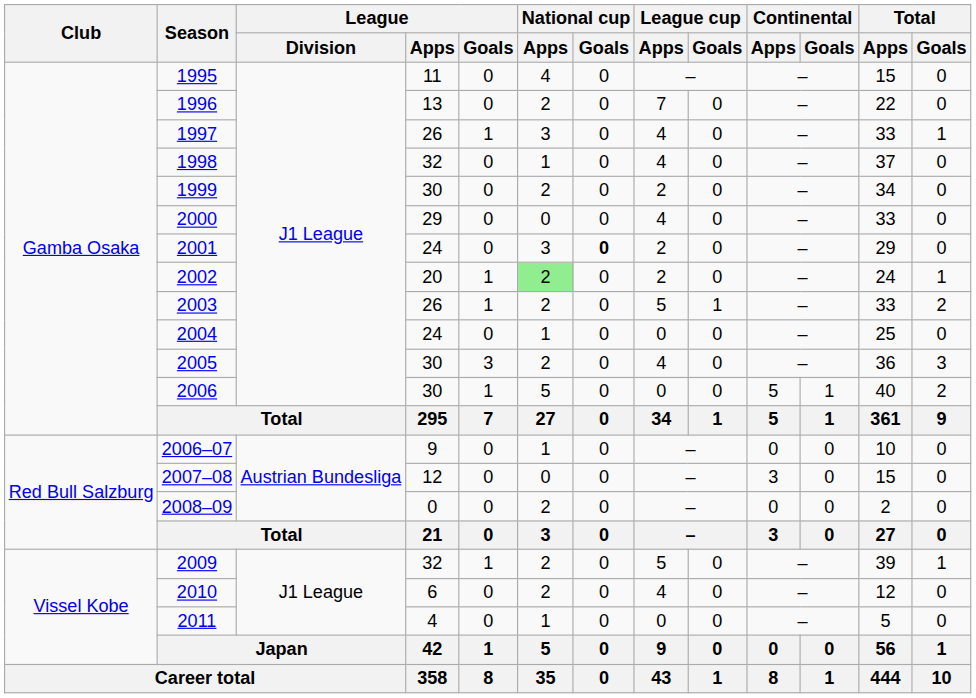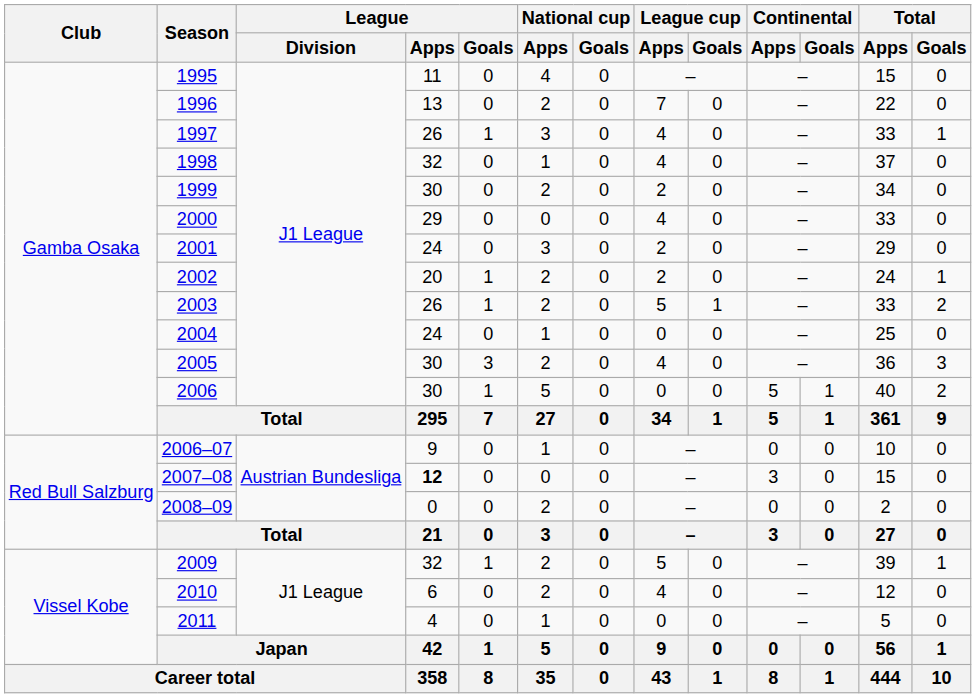(604, 248) bold -> (604, 248) normal
(545, 276) lightgreen background -> (545, 276) no background
(432, 477) normal -> (432, 477) bold
